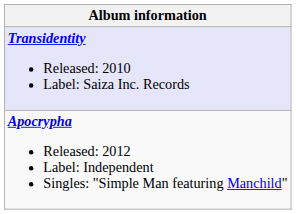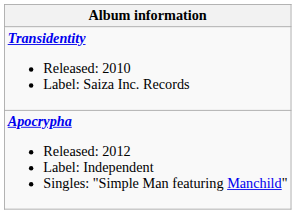(148, 61) lavender background -> (148, 61) no background
